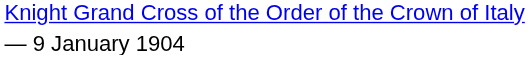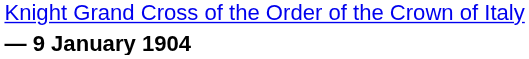(95, 43) normal -> (98, 43) bold
